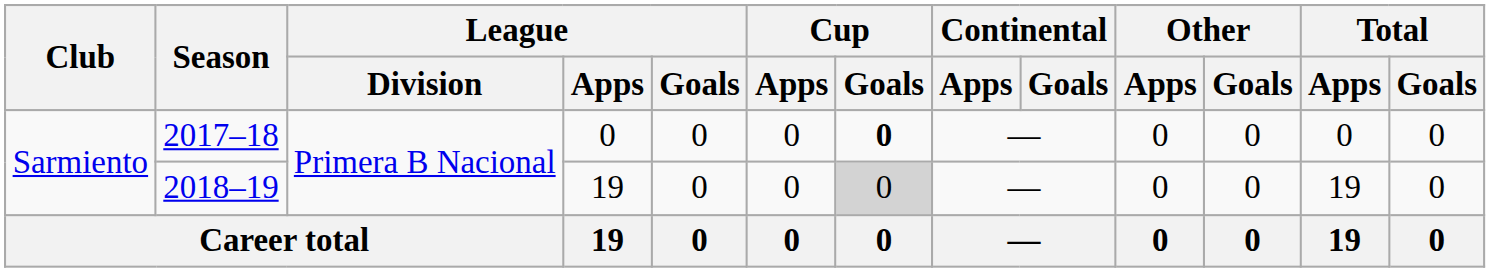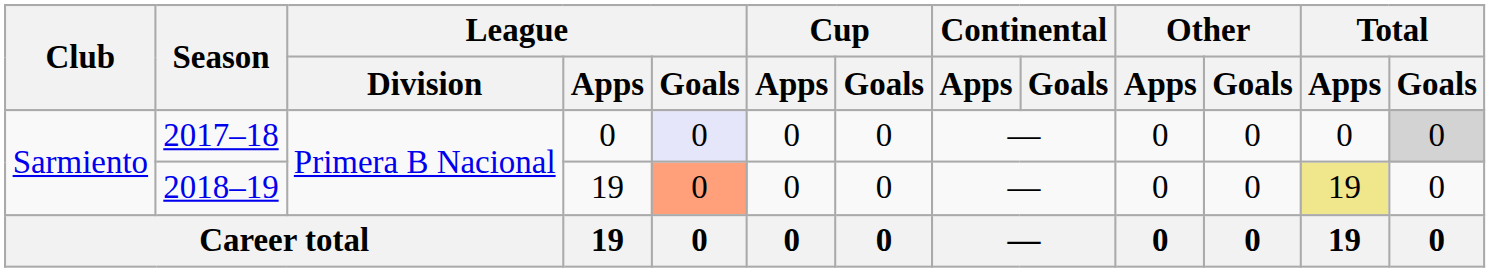(700, 135) no background -> (700, 135) lavender background
(884, 135) bold -> (884, 135) normal
(1437, 135) no background -> (1437, 135) lightgrey background
(700, 187) no background -> (700, 187) lightsalmon background
(884, 187) lightgrey background -> (884, 187) no background
(1345, 187) no background -> (1345, 187) khaki background
